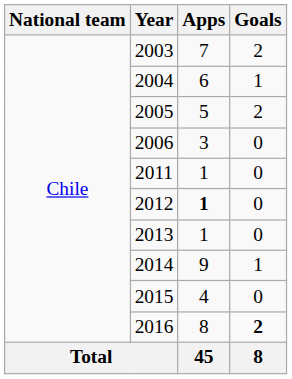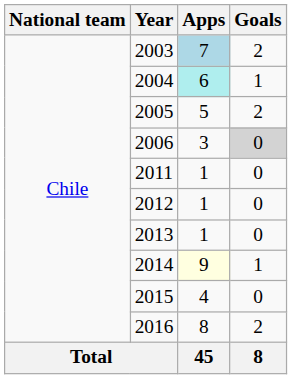(204, 50) no background -> (204, 50) lightblue background
(204, 81) no background -> (204, 81) paleturquoise background
(258, 142) no background -> (258, 142) lightgrey background
(204, 204) bold -> (204, 204) normal
(204, 265) no background -> (204, 265) lightyellow background
(258, 326) bold -> (258, 326) normal
